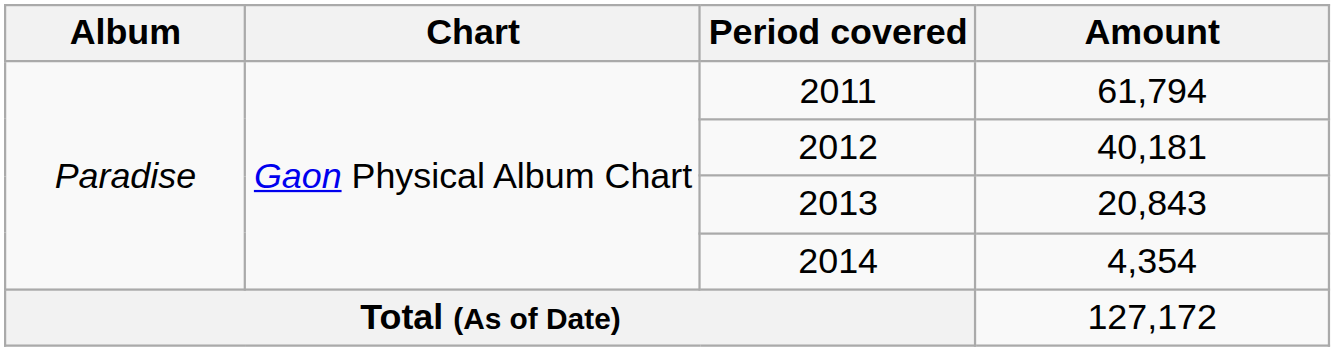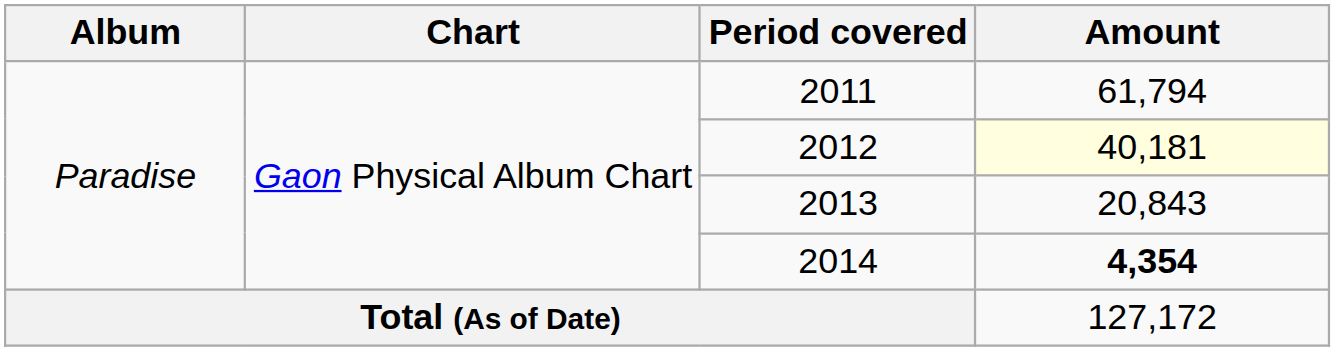(1152, 146) no background -> (1152, 146) lightyellow background
(1152, 260) normal -> (1152, 260) bold
